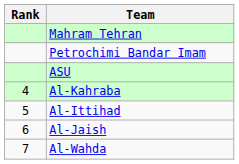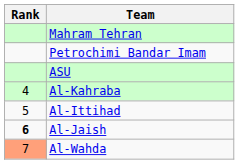(25, 130) normal -> (25, 130) bold
(25, 149) no background -> (25, 149) lightsalmon background
